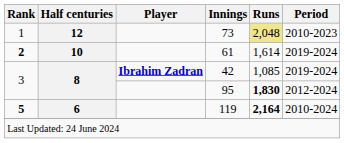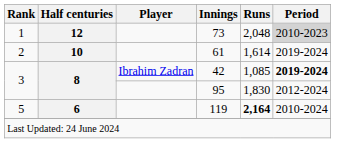(266, 33) khaki background -> (257, 33) no background
(311, 33) no background -> (302, 33) lightgrey background
(21, 52) bold -> (21, 52) normal
(161, 71) bold -> (156, 71) normal
(311, 71) normal -> (302, 71) bold
(266, 90) bold -> (257, 90) normal
(21, 109) bold -> (21, 109) normal
